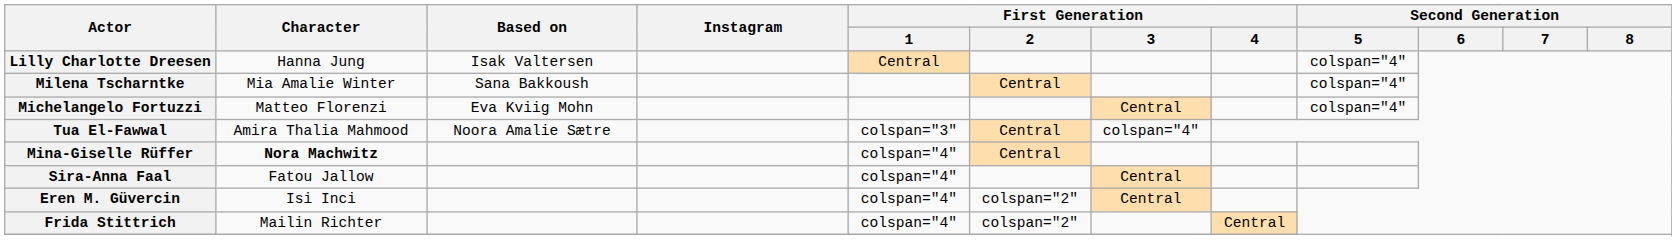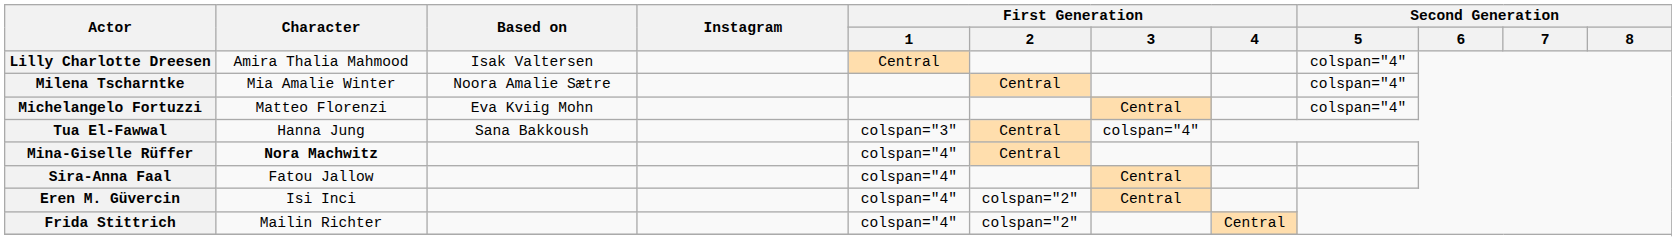(321, 62) Hanna Jung -> (321, 62) Amira Thalia Mahmood
(532, 85) Sana Bakkoush -> (532, 85) Noora Amalie Sætre
(321, 131) Amira Thalia Mahmood -> (321, 131) Hanna Jung
(532, 131) Noora Amalie Sætre -> (532, 131) Sana Bakkoush
